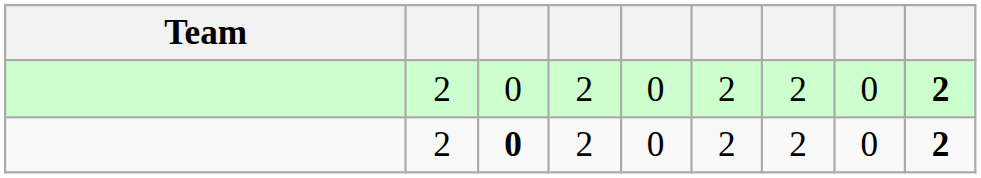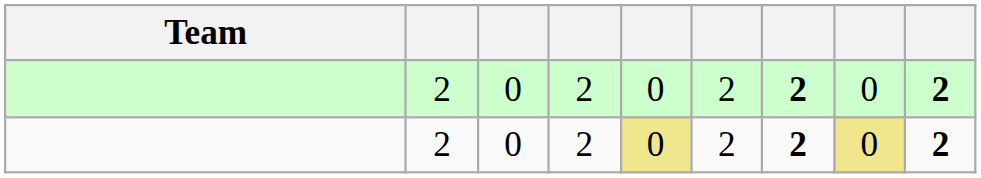(798, 88) normal -> (798, 88) bold
(513, 144) bold -> (513, 144) normal
(656, 144) no background -> (656, 144) khaki background
(798, 144) normal -> (798, 144) bold
(869, 144) no background -> (869, 144) khaki background
